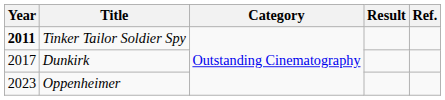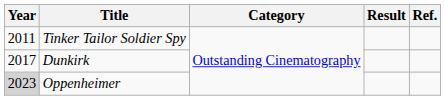(22, 38) bold -> (22, 38) normal
(22, 83) no background -> (22, 83) lightgrey background
